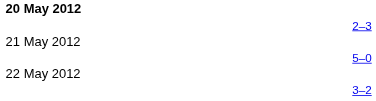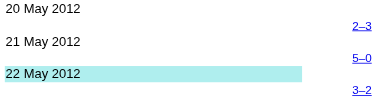(43, 9) bold -> (43, 9) normal
(43, 74) no background -> (43, 74) paleturquoise background
